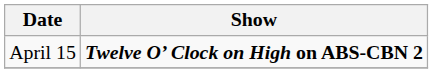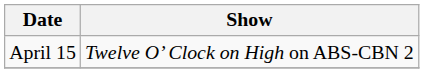(254, 51) bold -> (249, 51) normal
